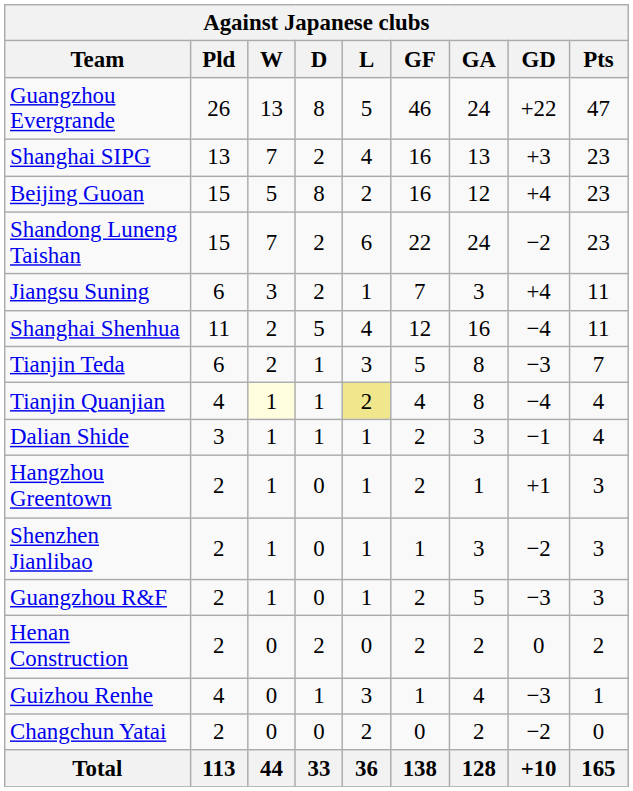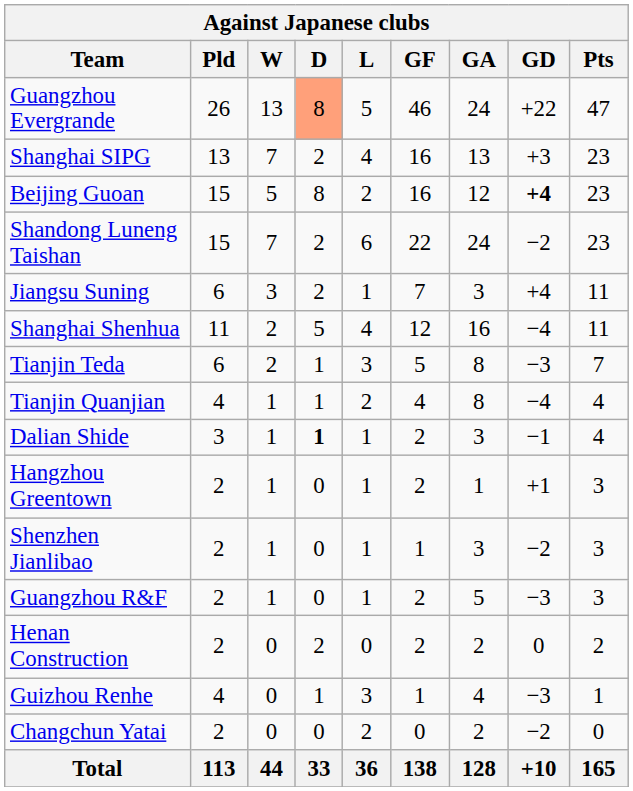(319, 108) no background -> (319, 108) lightsalmon background
(539, 193) normal -> (539, 193) bold
(271, 400) lightyellow background -> (271, 400) no background
(367, 400) khaki background -> (367, 400) no background
(319, 436) normal -> (319, 436) bold
